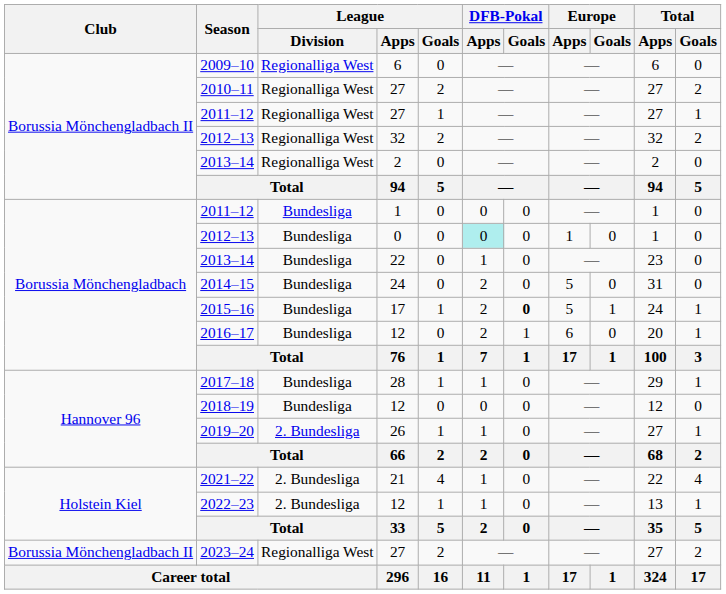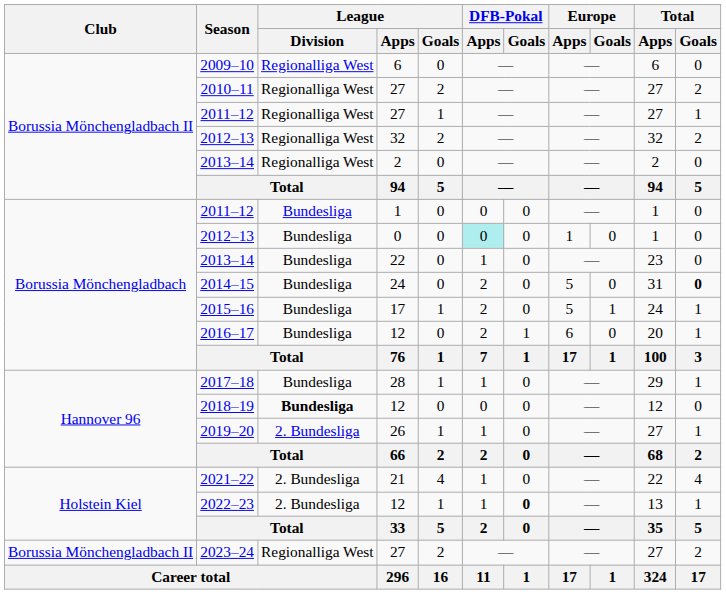(698, 284) normal -> (698, 284) bold
(526, 308) bold -> (526, 308) normal
(317, 406) normal -> (317, 406) bold
(526, 503) normal -> (526, 503) bold
